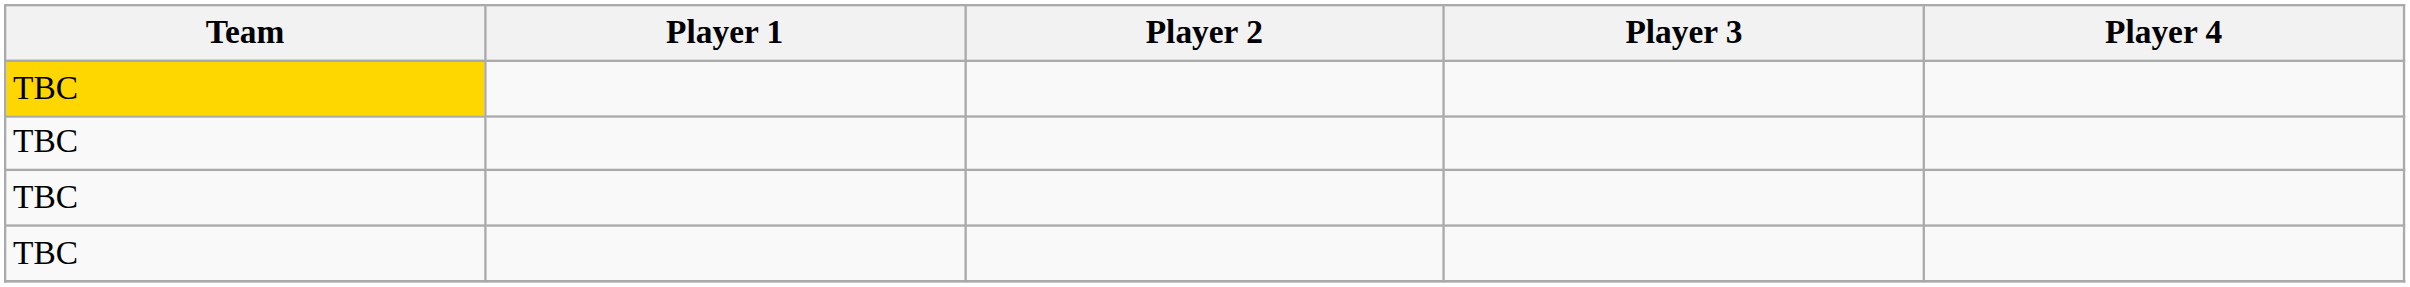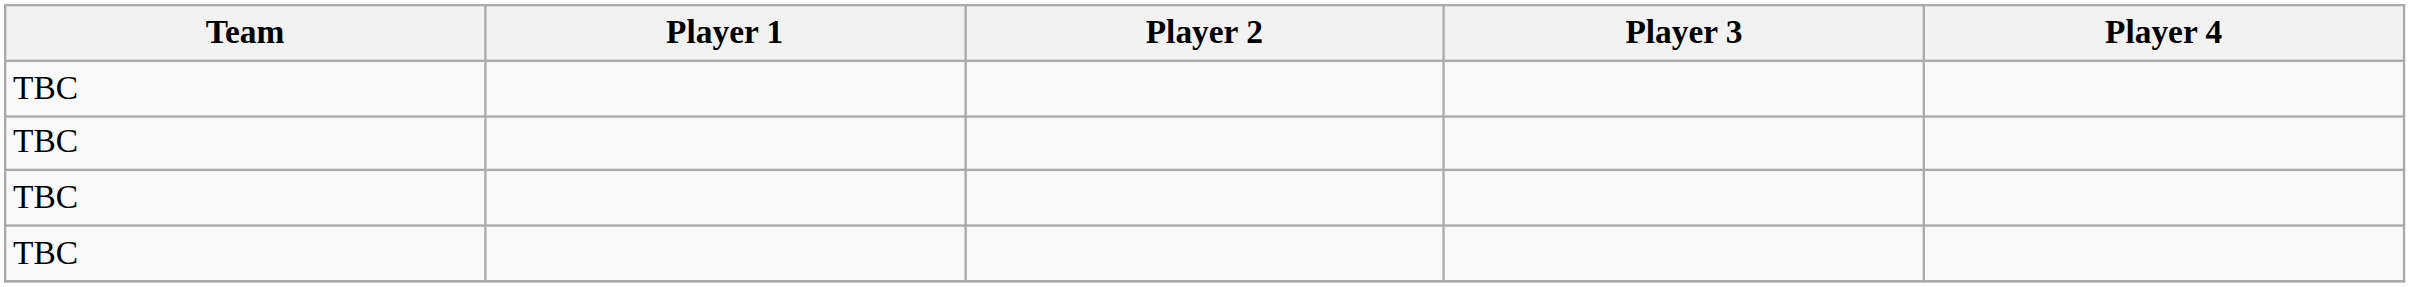(45, 87) gold background -> (45, 87) no background
